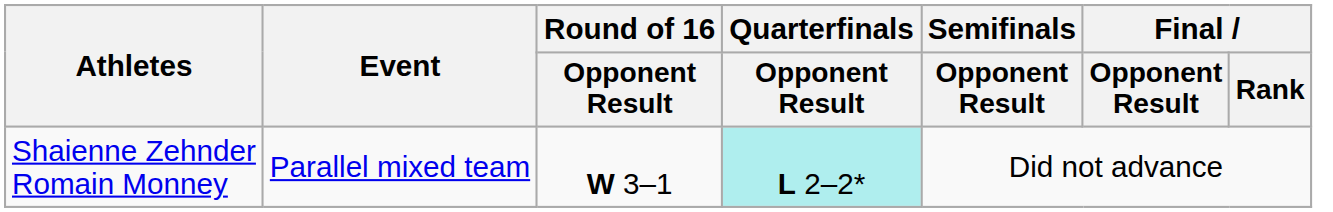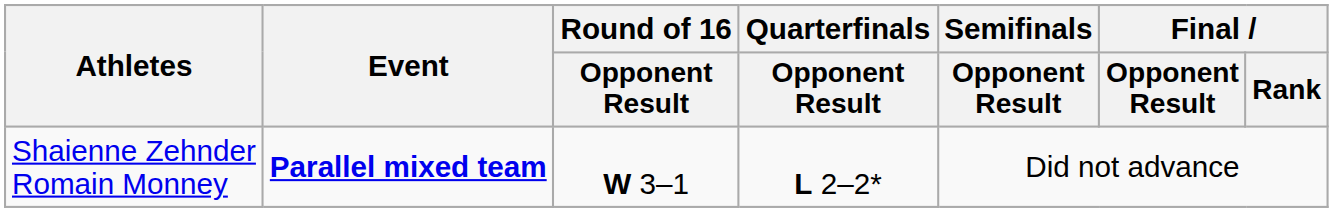(400, 167) normal -> (408, 167) bold
(821, 184) paleturquoise background -> (838, 184) no background
